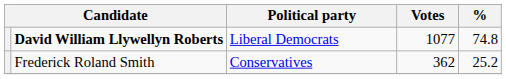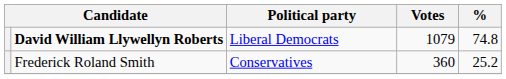(440, 39) 1077 -> (440, 39) 1079
(444, 62) 362 -> (444, 62) 360
